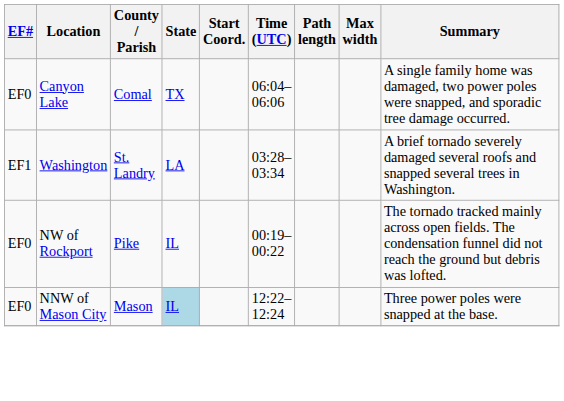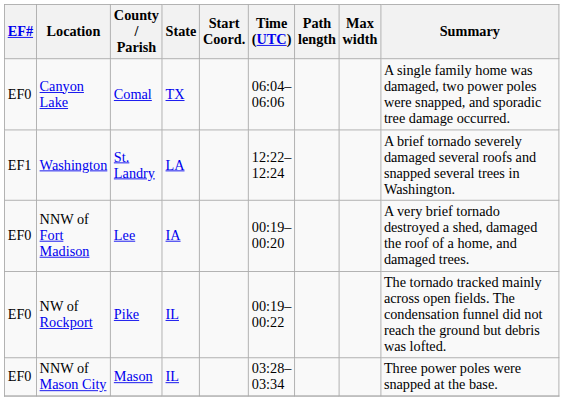(272, 165) 03:28–03:34 -> (272, 165) 12:22–12:24
+ row: (65, 235)
(172, 306) lightblue background -> (172, 377) no background
(272, 306) 12:22–12:24 -> (272, 377) 03:28–03:34
